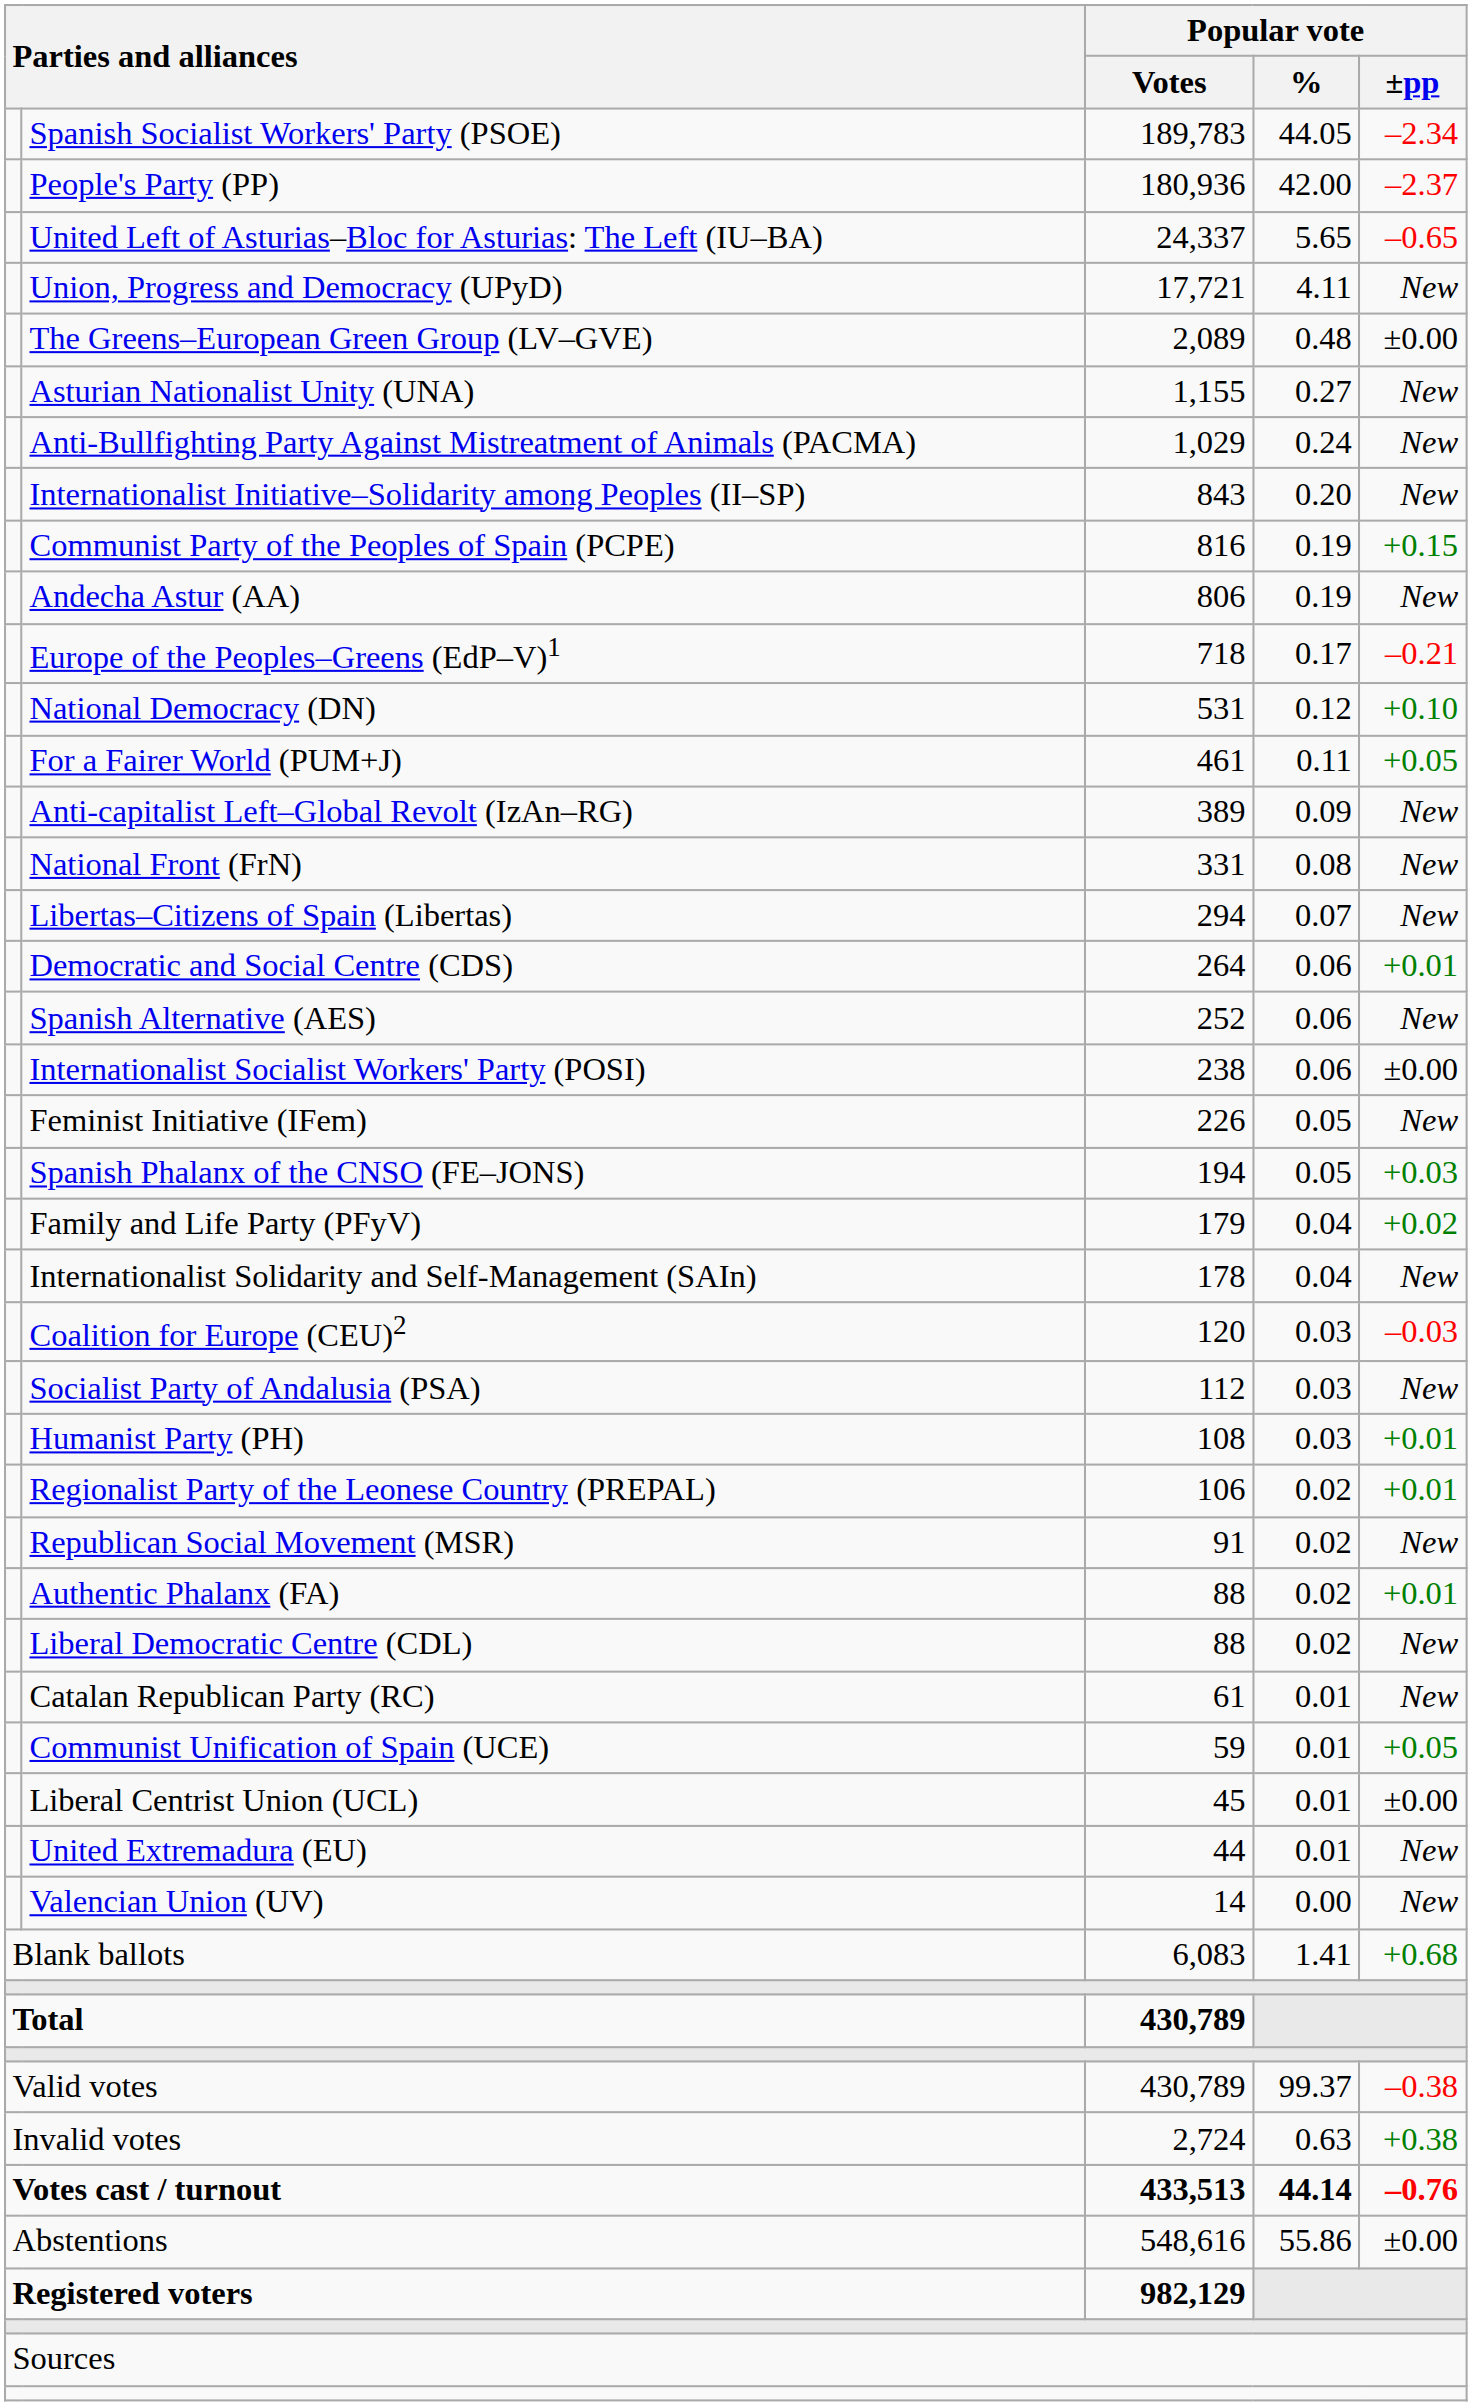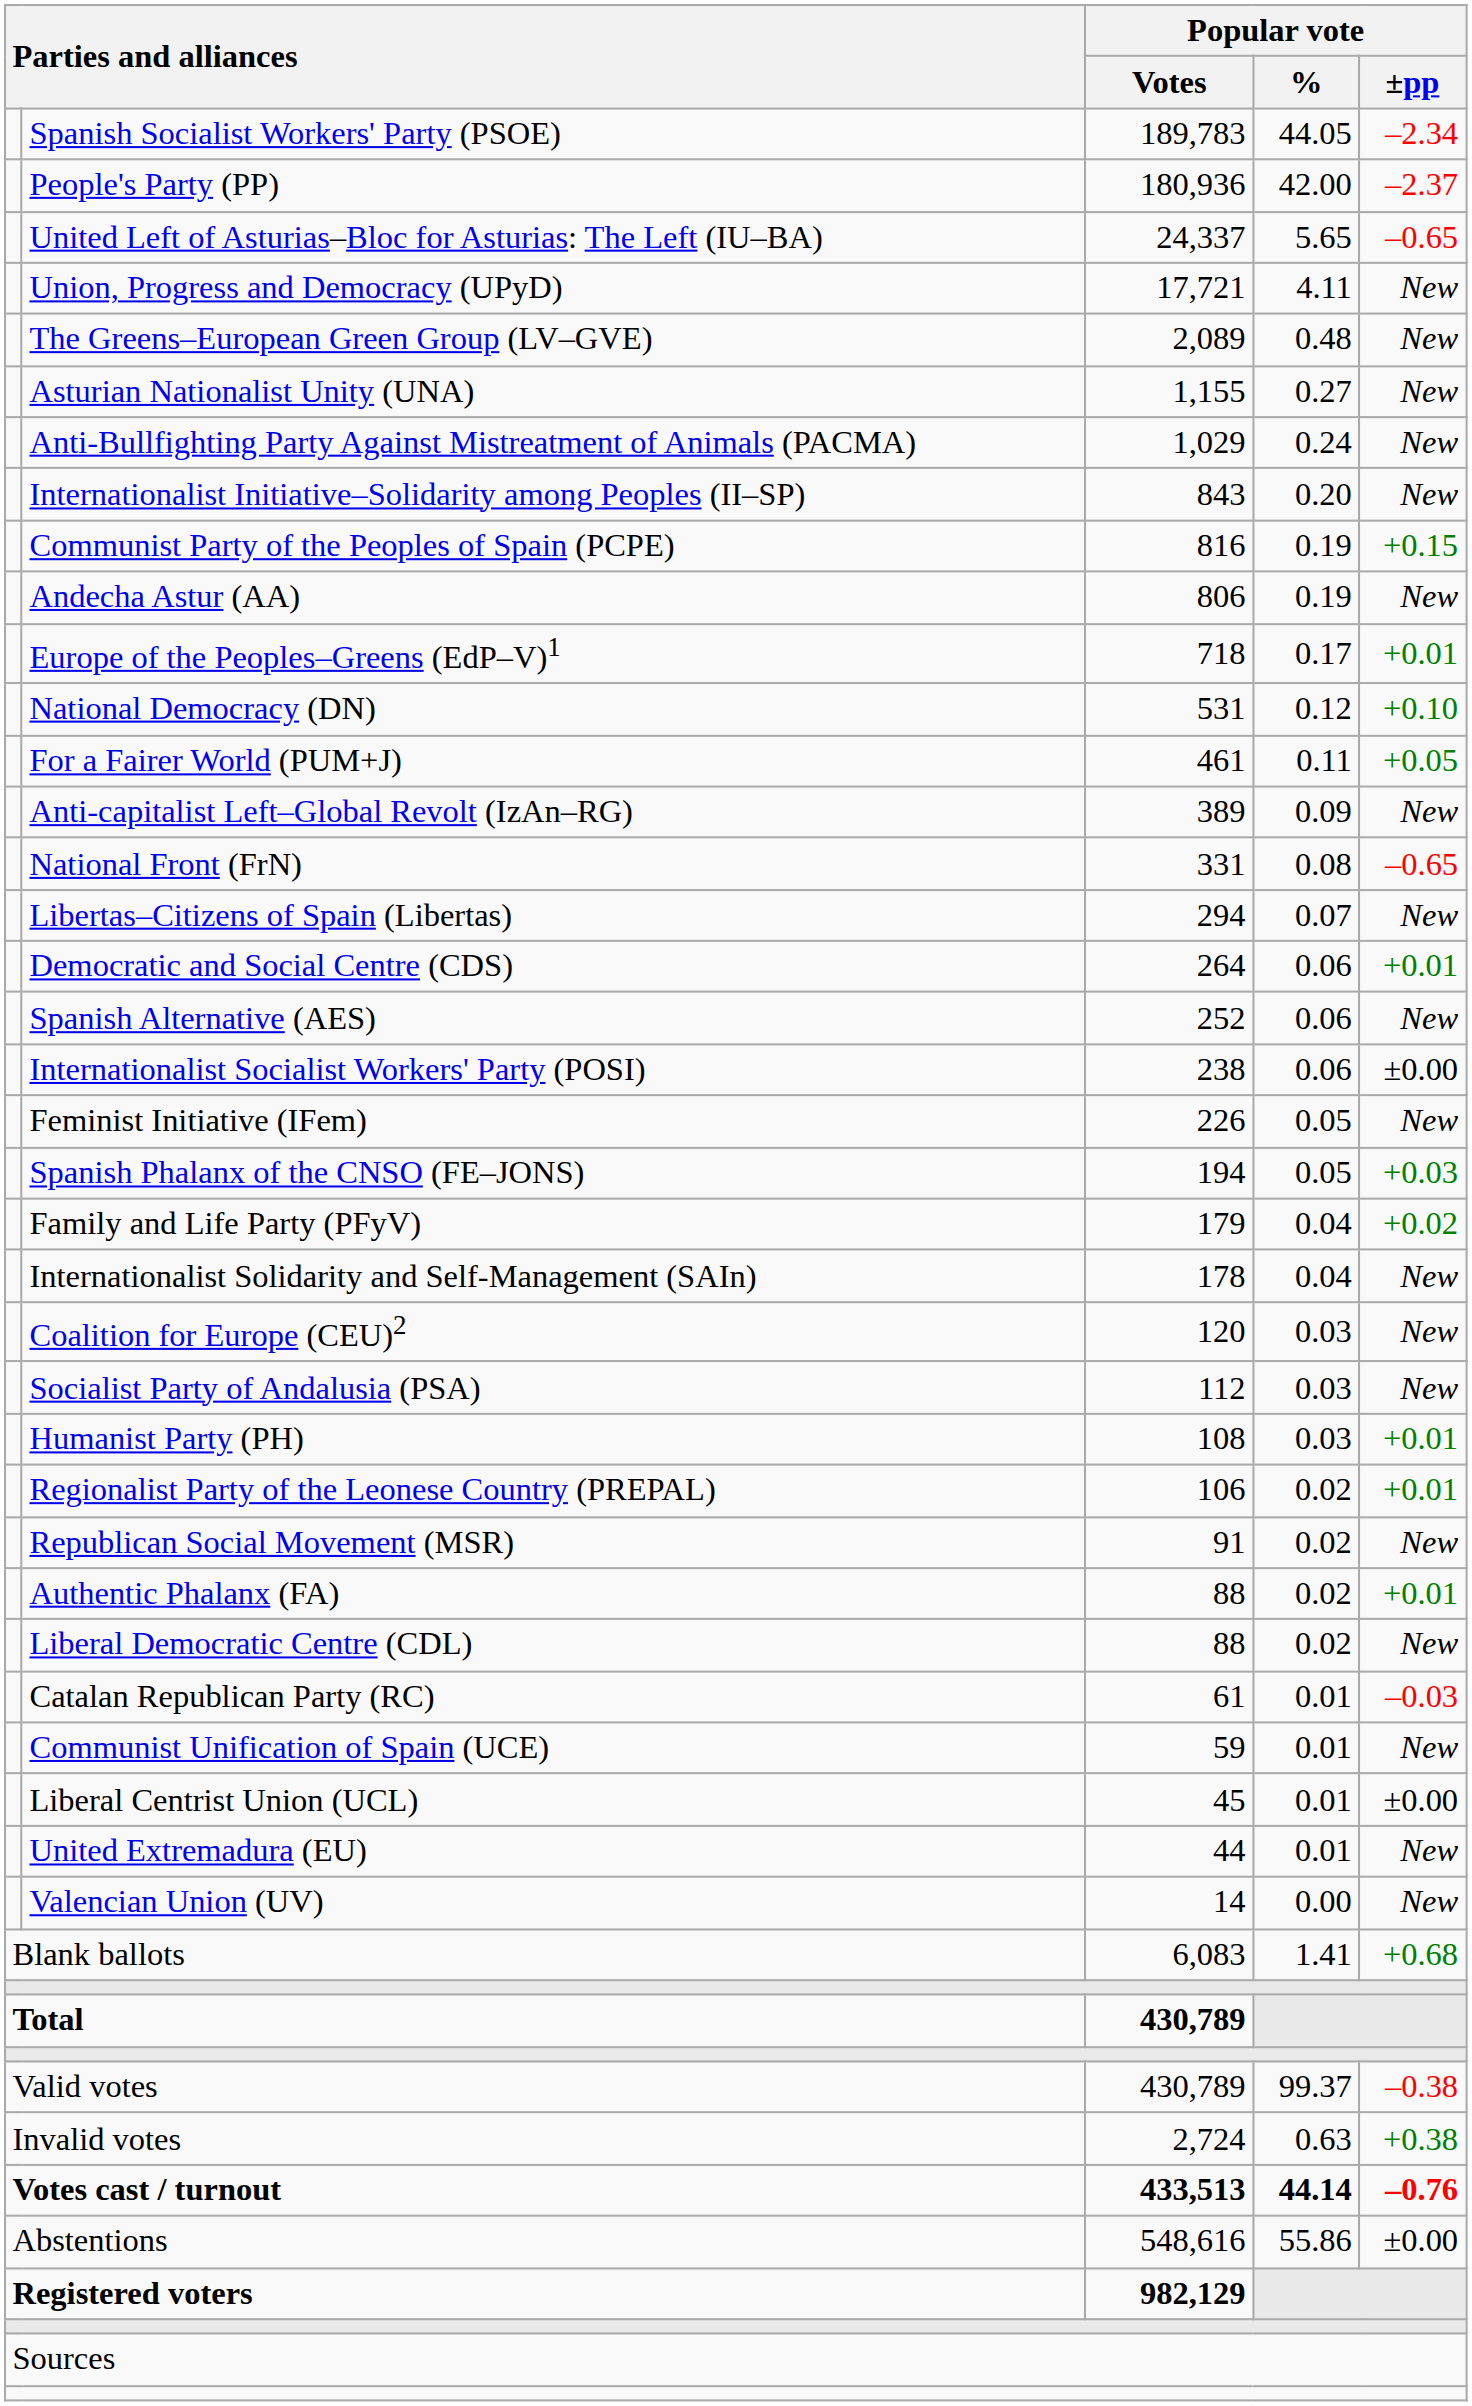(1421, 339) ±0.00 -> (1429, 339) New
(1422, 652) –0.21 -> (1421, 652) +0.01
(1429, 863) New -> (1422, 863) –0.65
(1422, 1331) –0.03 -> (1429, 1331) New
(1429, 1696) New -> (1422, 1696) –0.03
(1421, 1747) +0.05 -> (1429, 1747) New
